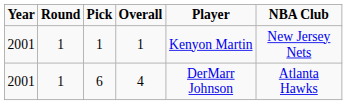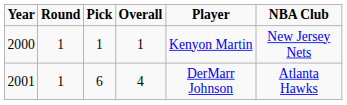(21, 44) 2001 -> (21, 44) 2000
